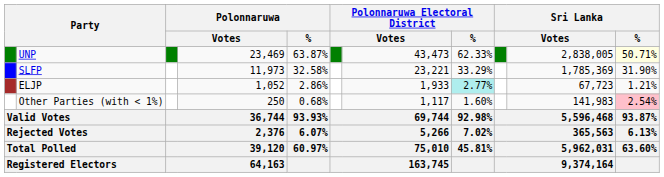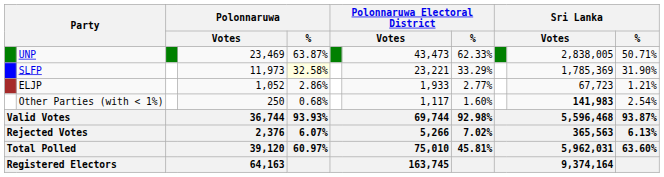(639, 55) lightyellow background -> (639, 55) no background
(310, 70) no background -> (310, 70) lightyellow background
(478, 86) paleturquoise background -> (478, 86) no background
(593, 102) normal -> (593, 102) bold
(642, 102) pink background -> (642, 102) no background
